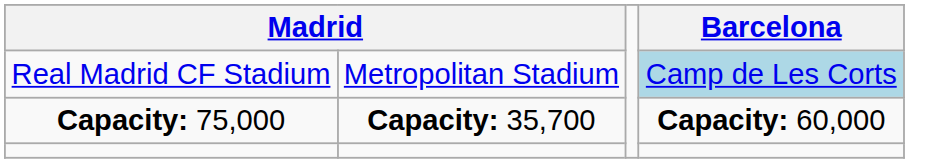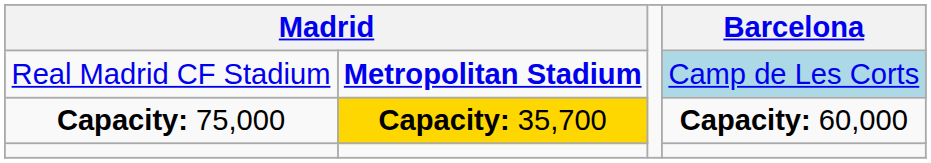(481, 73) normal -> (493, 73) bold
(481, 119) no background -> (493, 119) gold background
